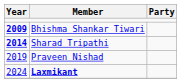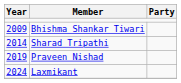(17, 29) bold -> (17, 29) normal
(17, 43) bold -> (17, 43) normal
(54, 71) bold -> (54, 71) normal
